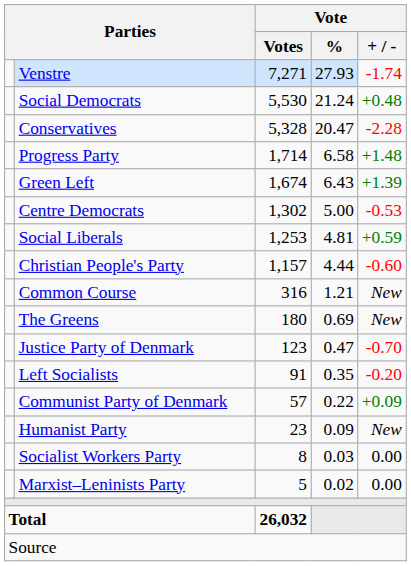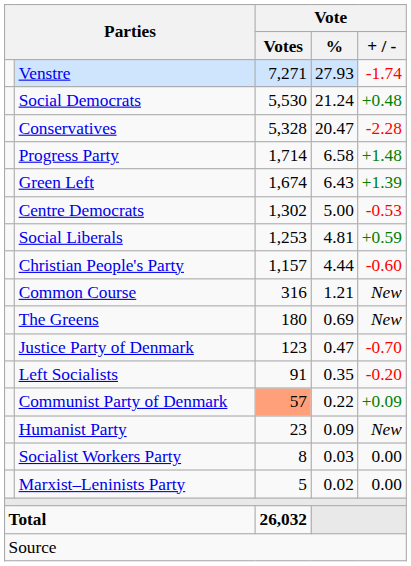(298, 401) no background -> (298, 401) lightsalmon background
